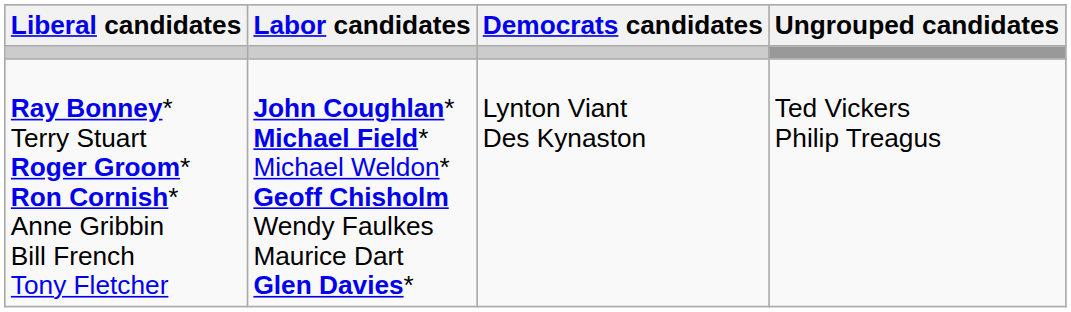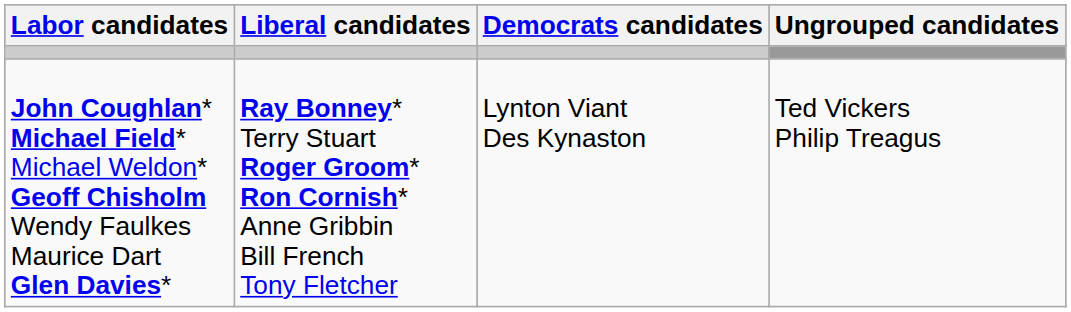columns swapped: (362, 25) <-> (126, 25)
